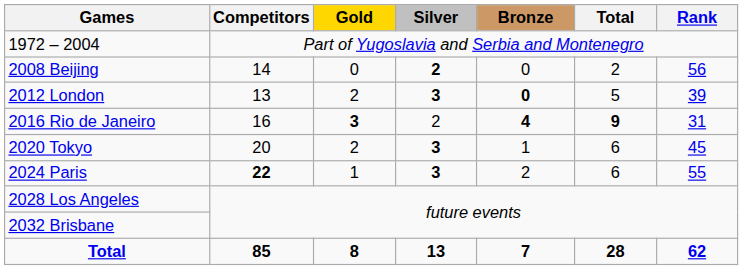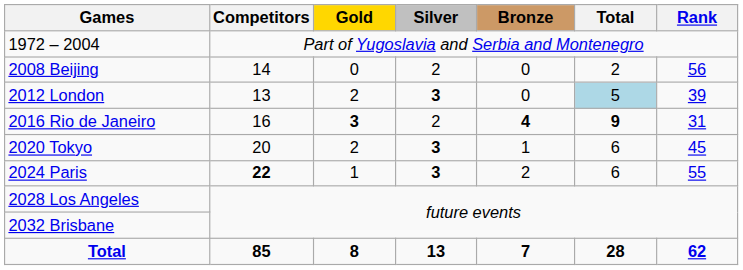(436, 70) bold -> (436, 70) normal
(526, 96) bold -> (526, 96) normal
(615, 96) no background -> (615, 96) lightblue background
